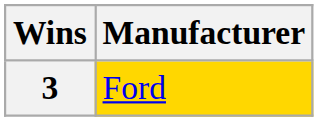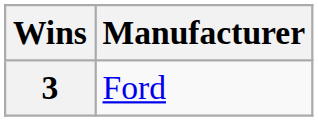(134, 87) gold background -> (134, 87) no background
